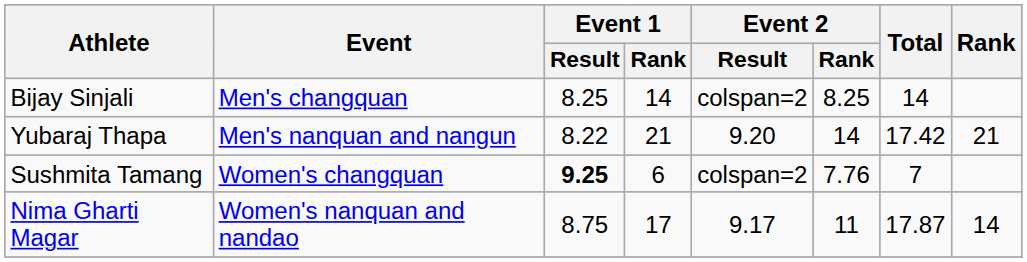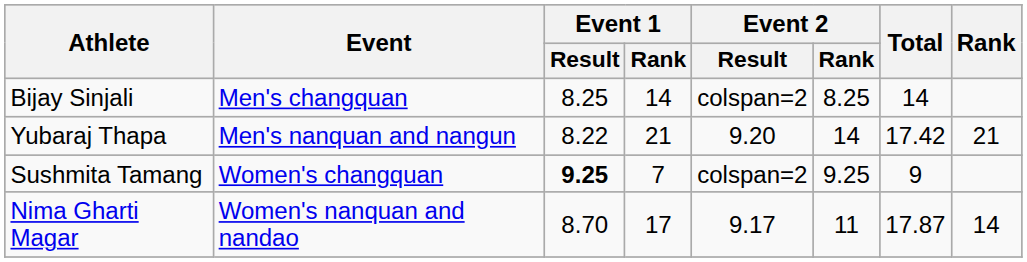(658, 174) 6 -> (658, 174) 7
(846, 174) 7.76 -> (846, 174) 9.25
(915, 174) 7 -> (915, 174) 9
(585, 225) 8.75 -> (585, 225) 8.70
